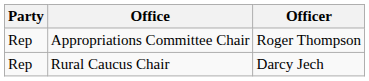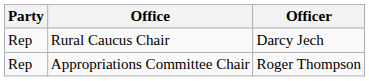rows swapped: (150, 40) <-> (110, 64)
